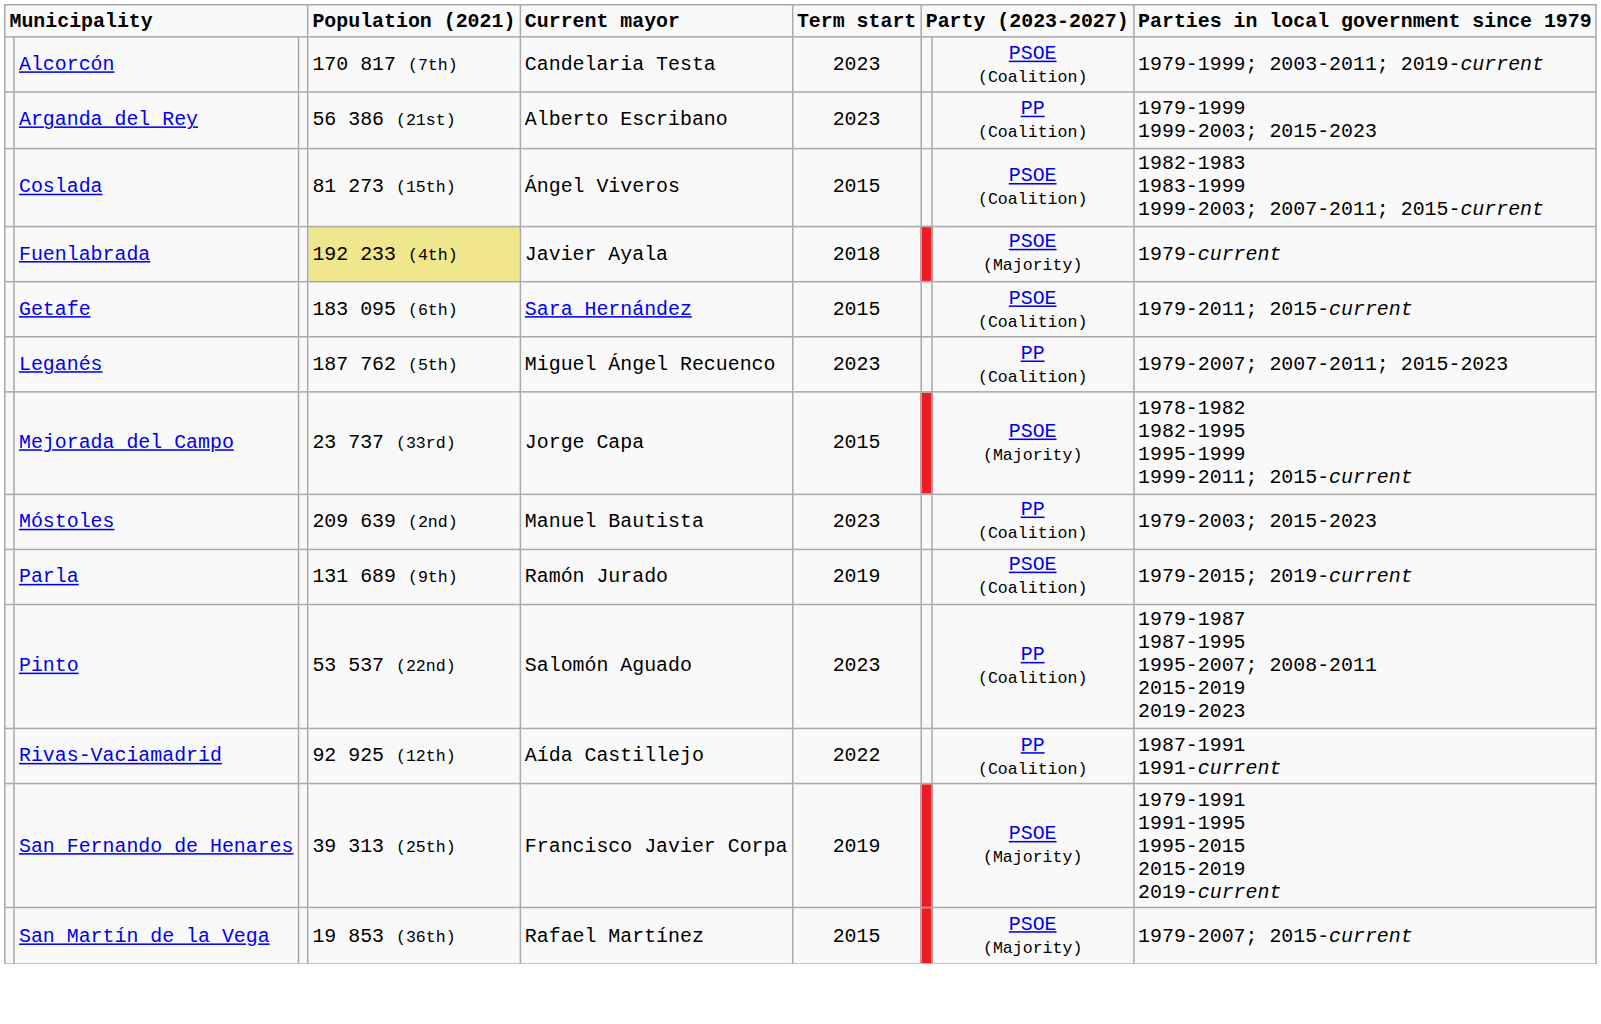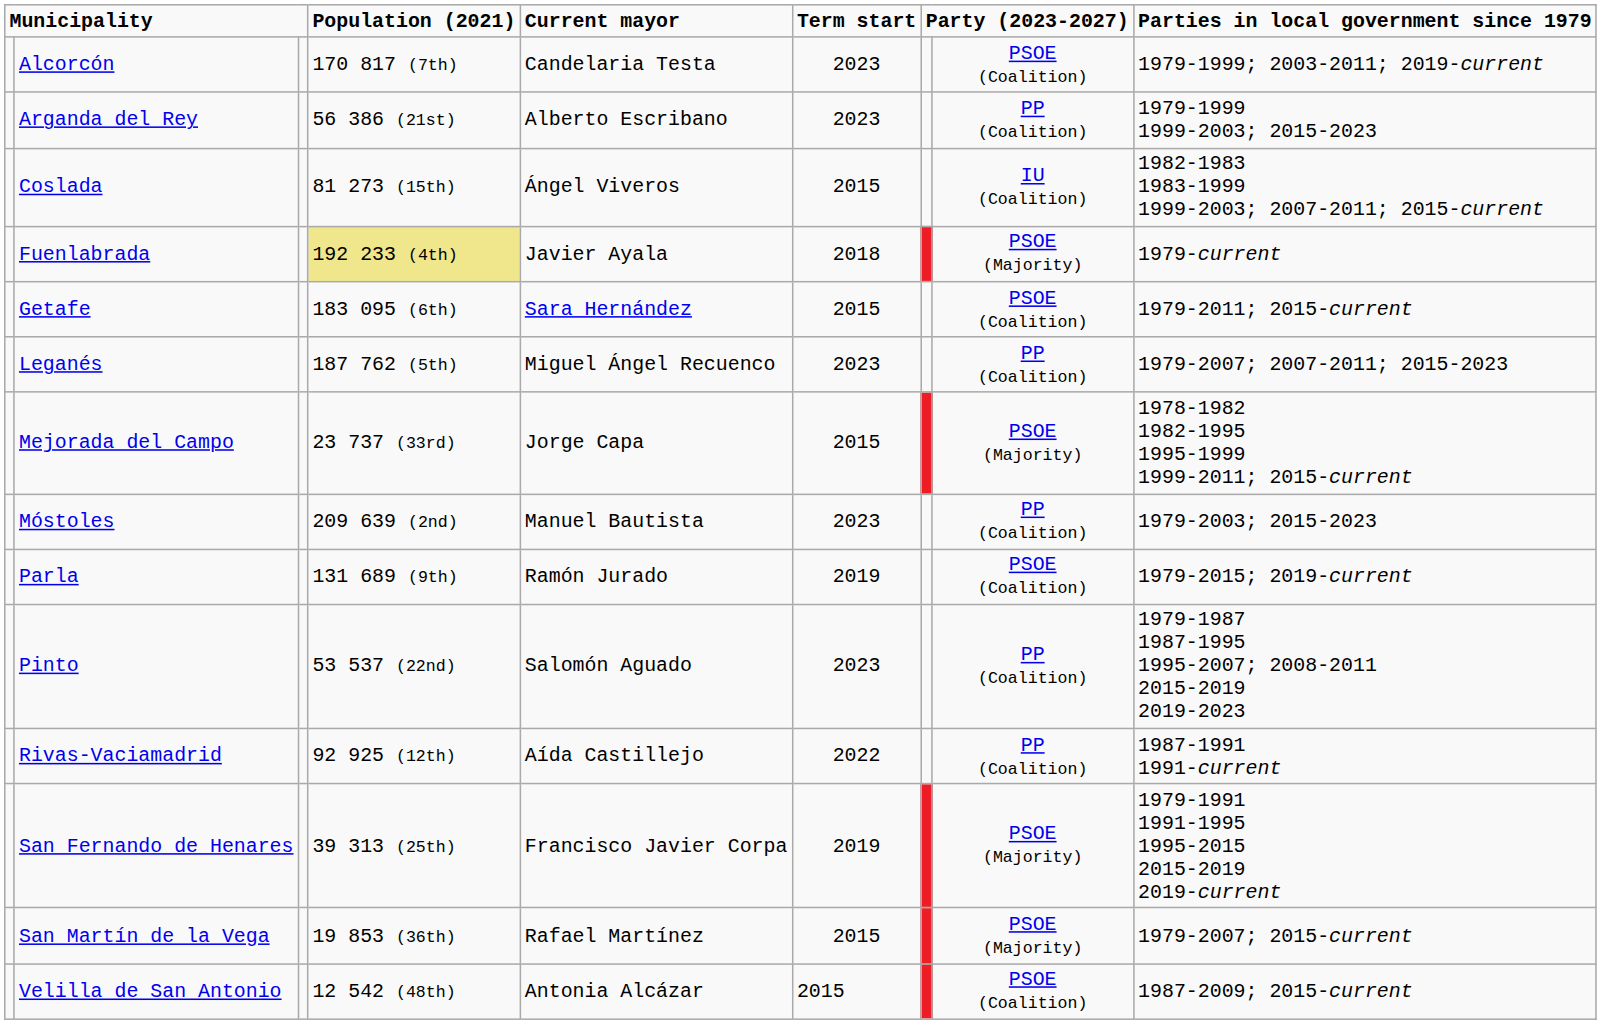(1033, 186) PSOE (Coalition) -> (1033, 186) IU (Coalition)
+ row: (150, 991)
